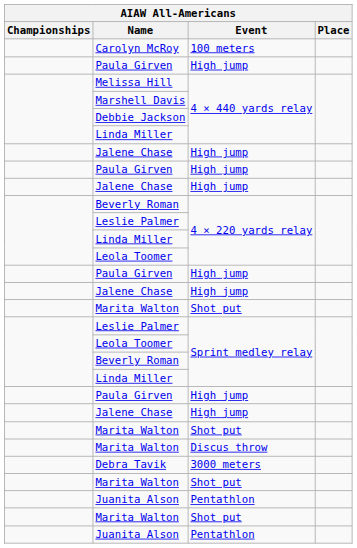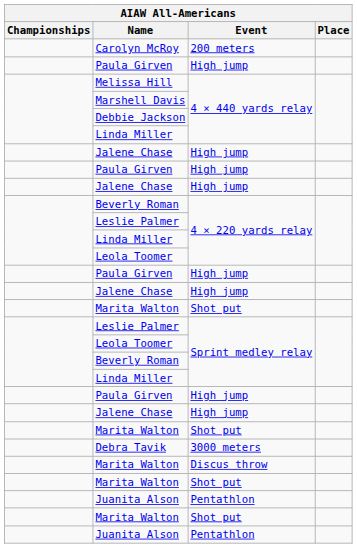- row: (137, 48)
+ row: (137, 48)
rows swapped: (137, 447) <-> (131, 465)
